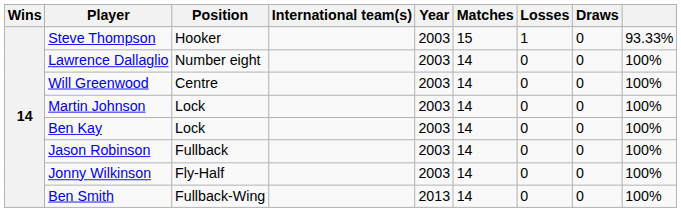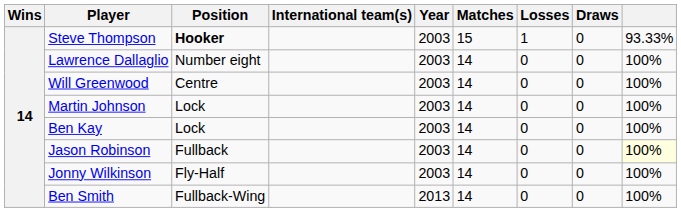(198, 38) normal -> (200, 38) bold
(643, 151) no background -> (643, 151) lightyellow background
